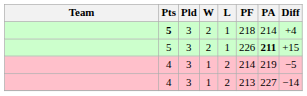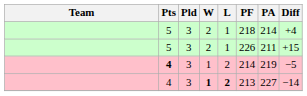(169, 30) bold -> (169, 30) normal
(268, 47) bold -> (268, 47) normal
(169, 64) normal -> (169, 64) bold
(209, 82) normal -> (209, 82) bold
(227, 82) normal -> (227, 82) bold
